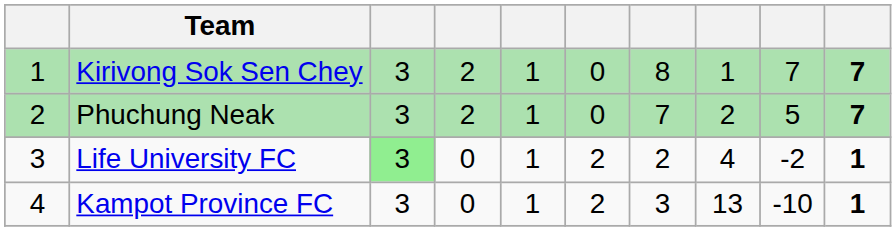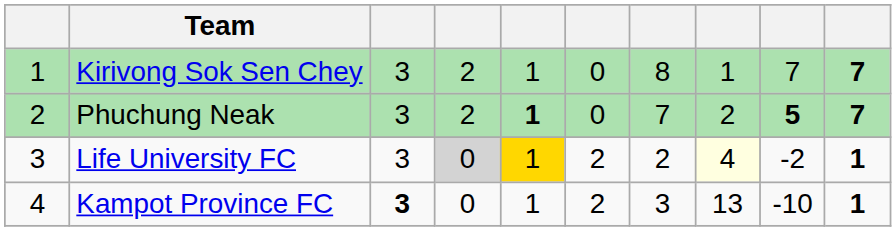(532, 114) normal -> (532, 114) bold
(793, 114) normal -> (793, 114) bold
(402, 159) lightgreen background -> (402, 159) no background
(467, 159) no background -> (467, 159) lightgrey background
(532, 159) no background -> (532, 159) gold background
(728, 159) no background -> (728, 159) lightyellow background
(402, 203) normal -> (402, 203) bold
